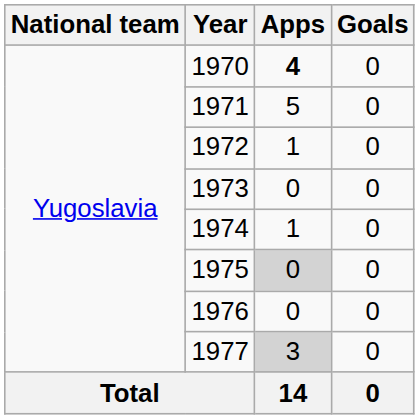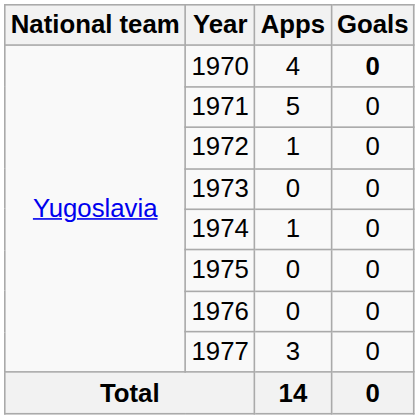(293, 65) bold -> (293, 65) normal
(373, 65) normal -> (373, 65) bold
(293, 270) lightgrey background -> (293, 270) no background
(293, 351) lightgrey background -> (293, 351) no background
